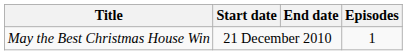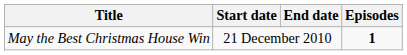(372, 38) normal -> (372, 38) bold
